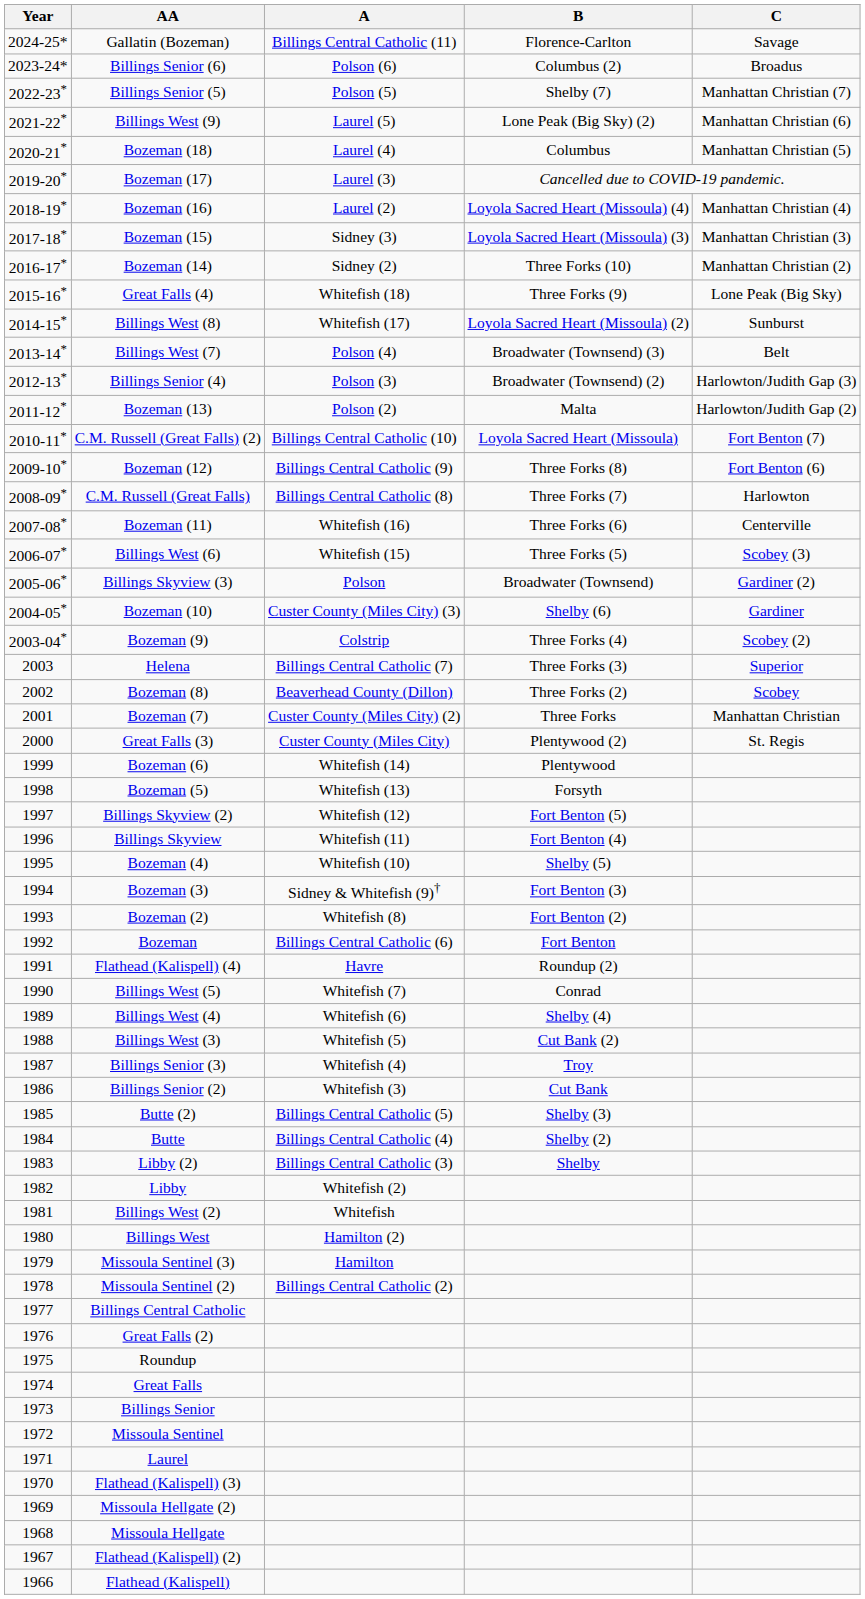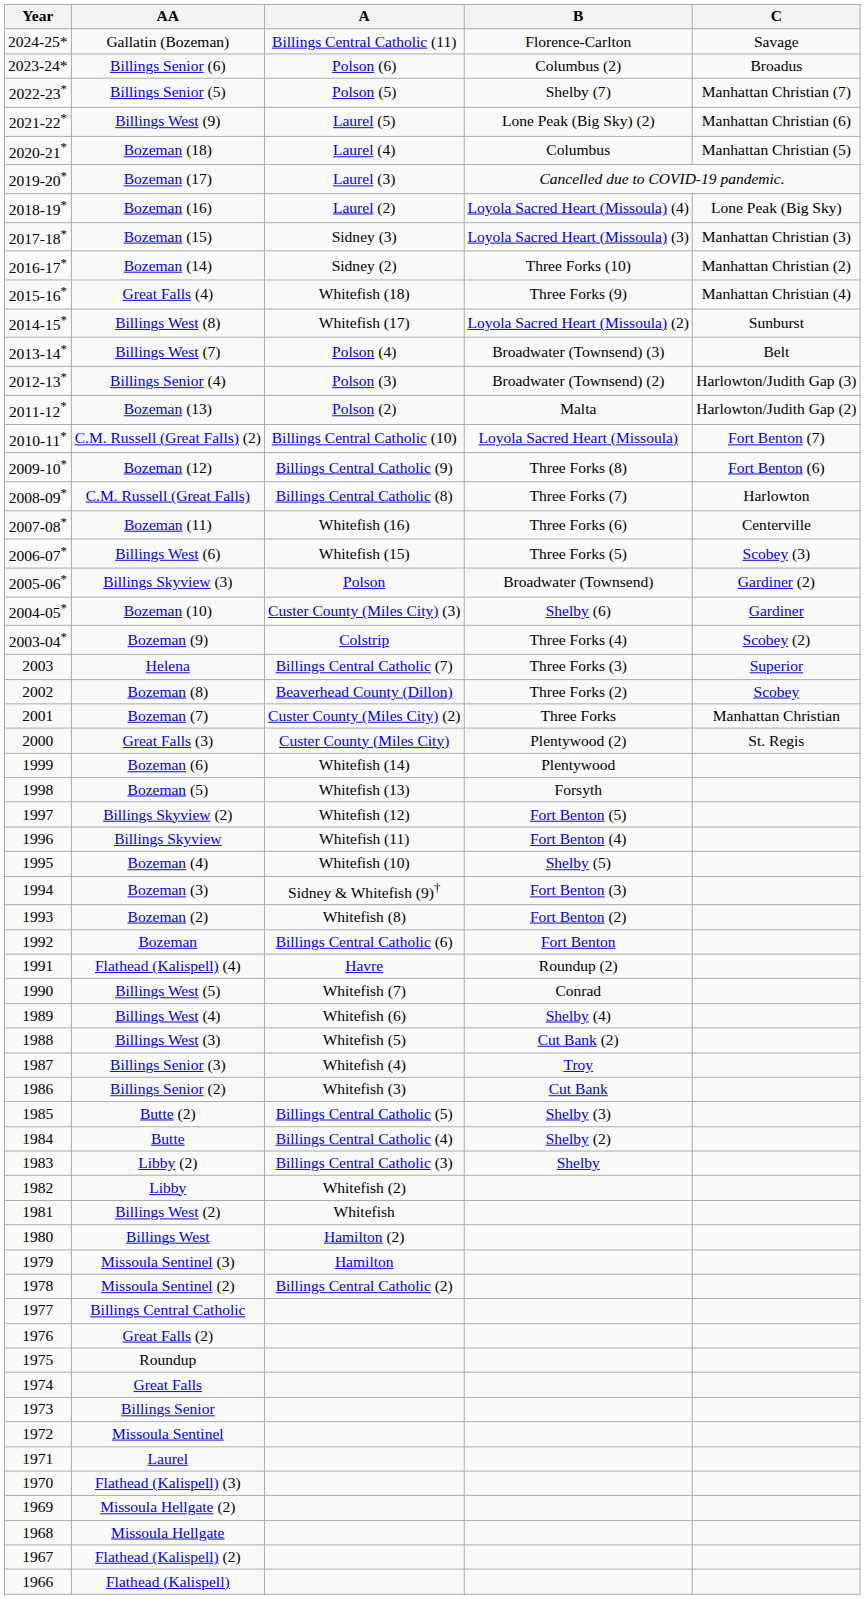(776, 207) Manhattan Christian (4) -> (776, 207) Lone Peak (Big Sky)
(776, 294) Lone Peak (Big Sky) -> (776, 294) Manhattan Christian (4)
